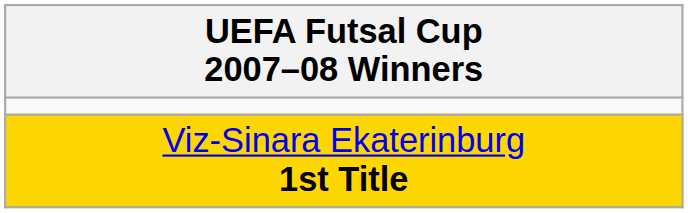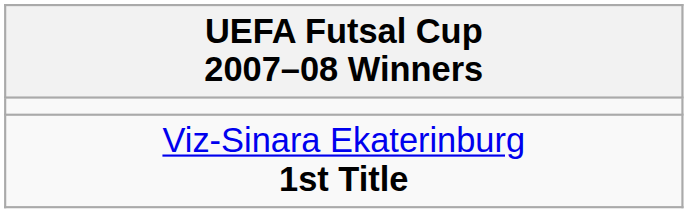(344, 160) gold background -> (344, 160) no background
